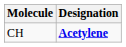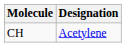(83, 32) bold -> (83, 32) normal
